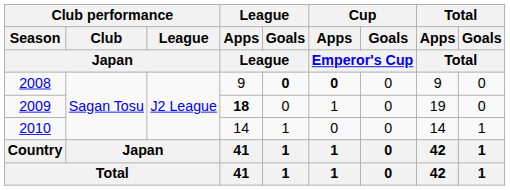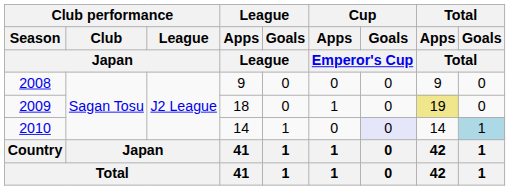(285, 83) bold -> (285, 83) normal
(334, 83) bold -> (334, 83) normal
(241, 106) bold -> (241, 106) normal
(438, 106) no background -> (438, 106) khaki background
(388, 128) no background -> (388, 128) lavender background
(482, 128) no background -> (482, 128) lightblue background
